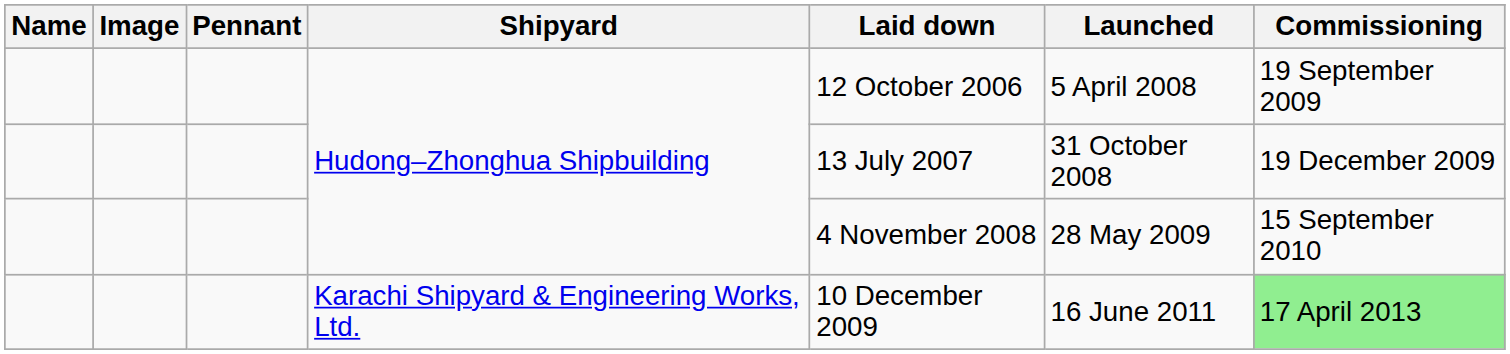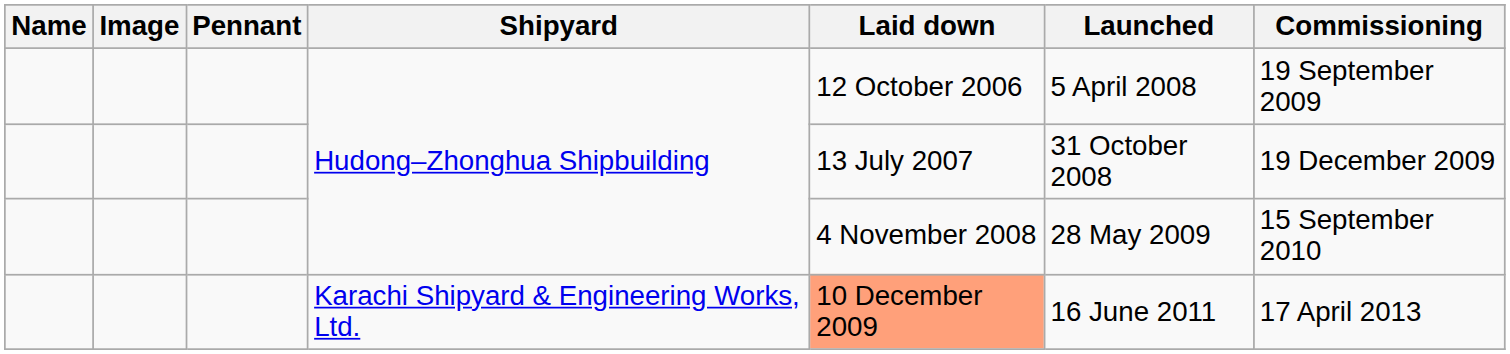(899, 311) no background -> (899, 311) lightsalmon background
(1341, 311) lightgreen background -> (1341, 311) no background
